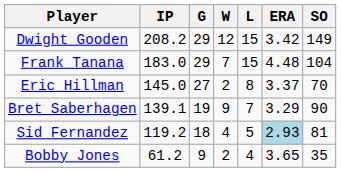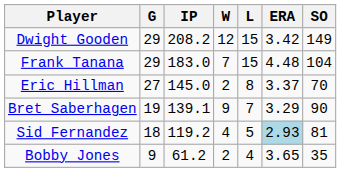columns swapped: (202, 16) <-> (165, 16)
